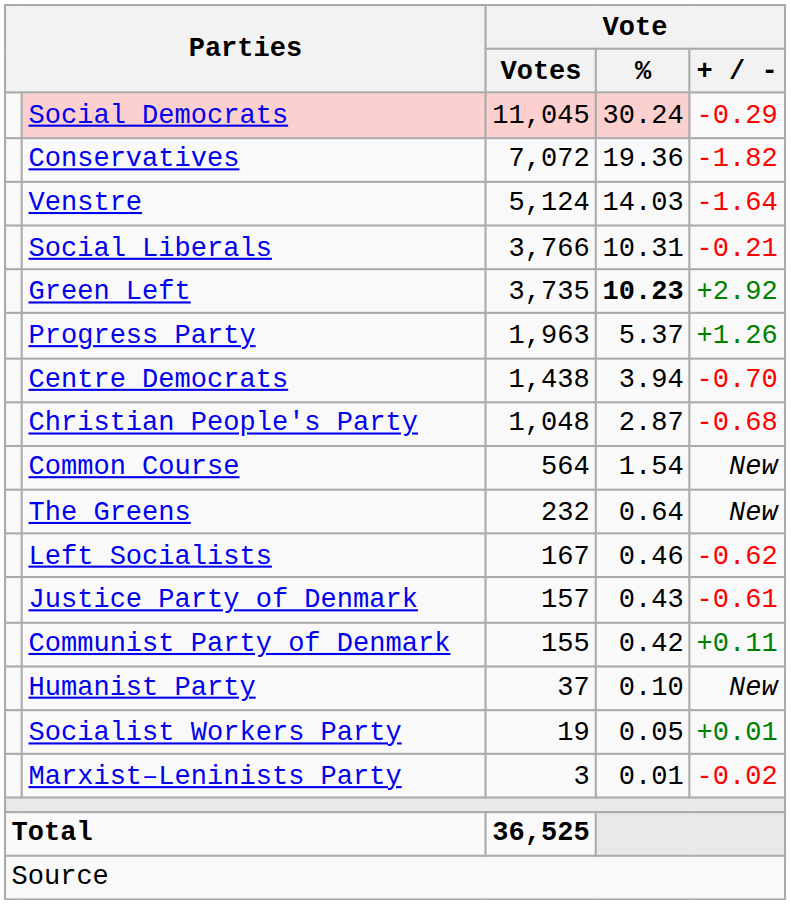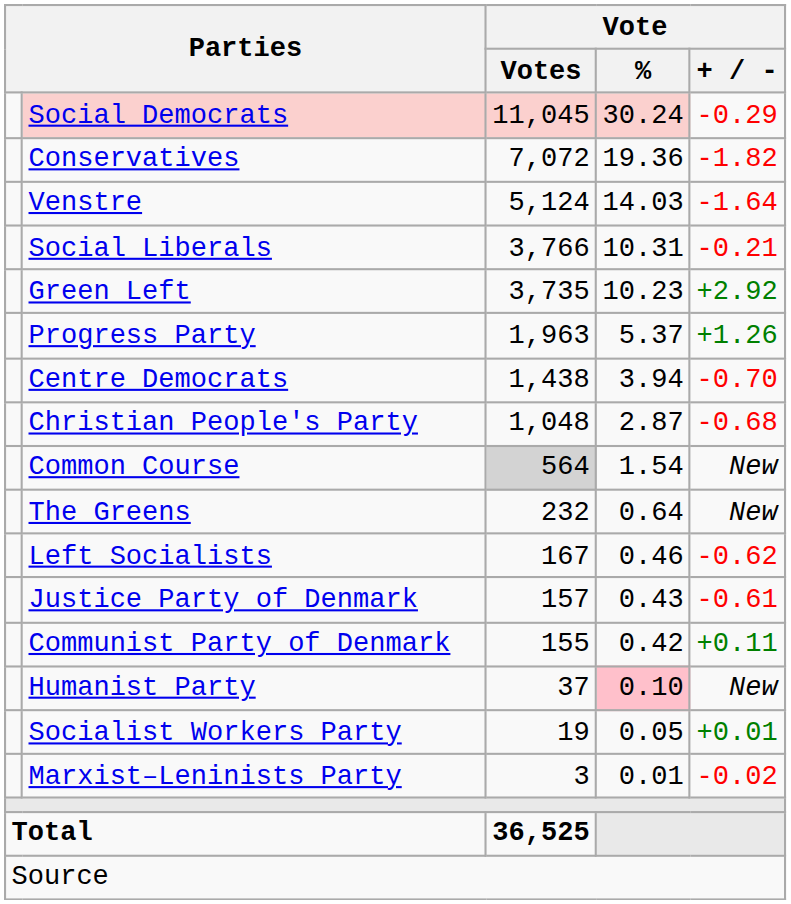(643, 291) bold -> (643, 291) normal
(565, 468) no background -> (565, 468) lightgrey background
(651, 688) no background -> (651, 688) pink background
